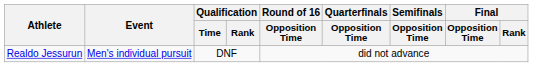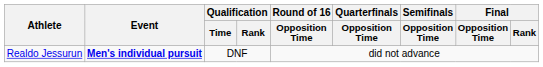(139, 54) normal -> (144, 54) bold
